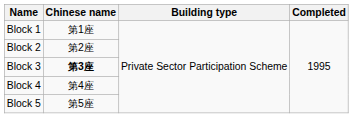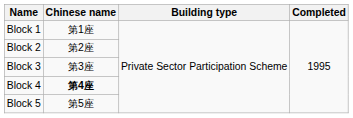(81, 66) bold -> (81, 66) normal
(81, 85) normal -> (81, 85) bold
